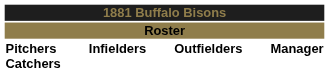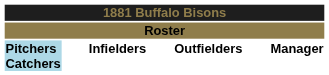(33, 56) no background -> (33, 56) lightblue background
